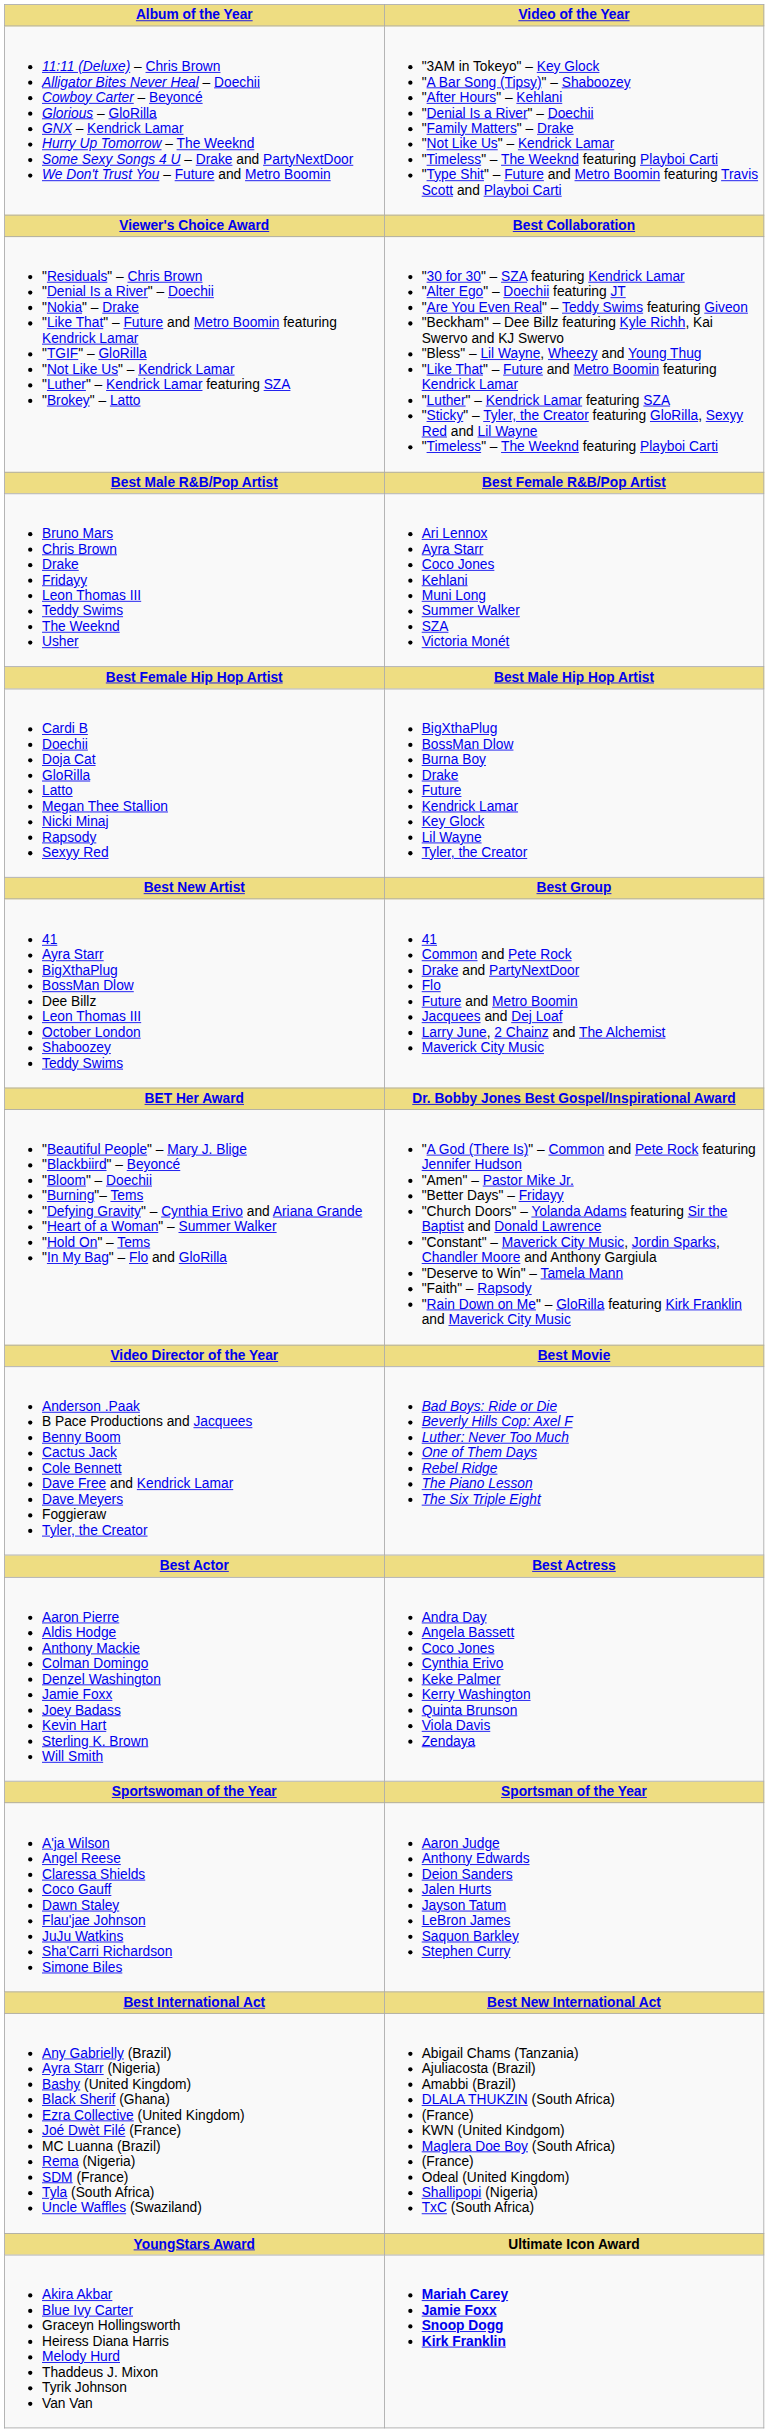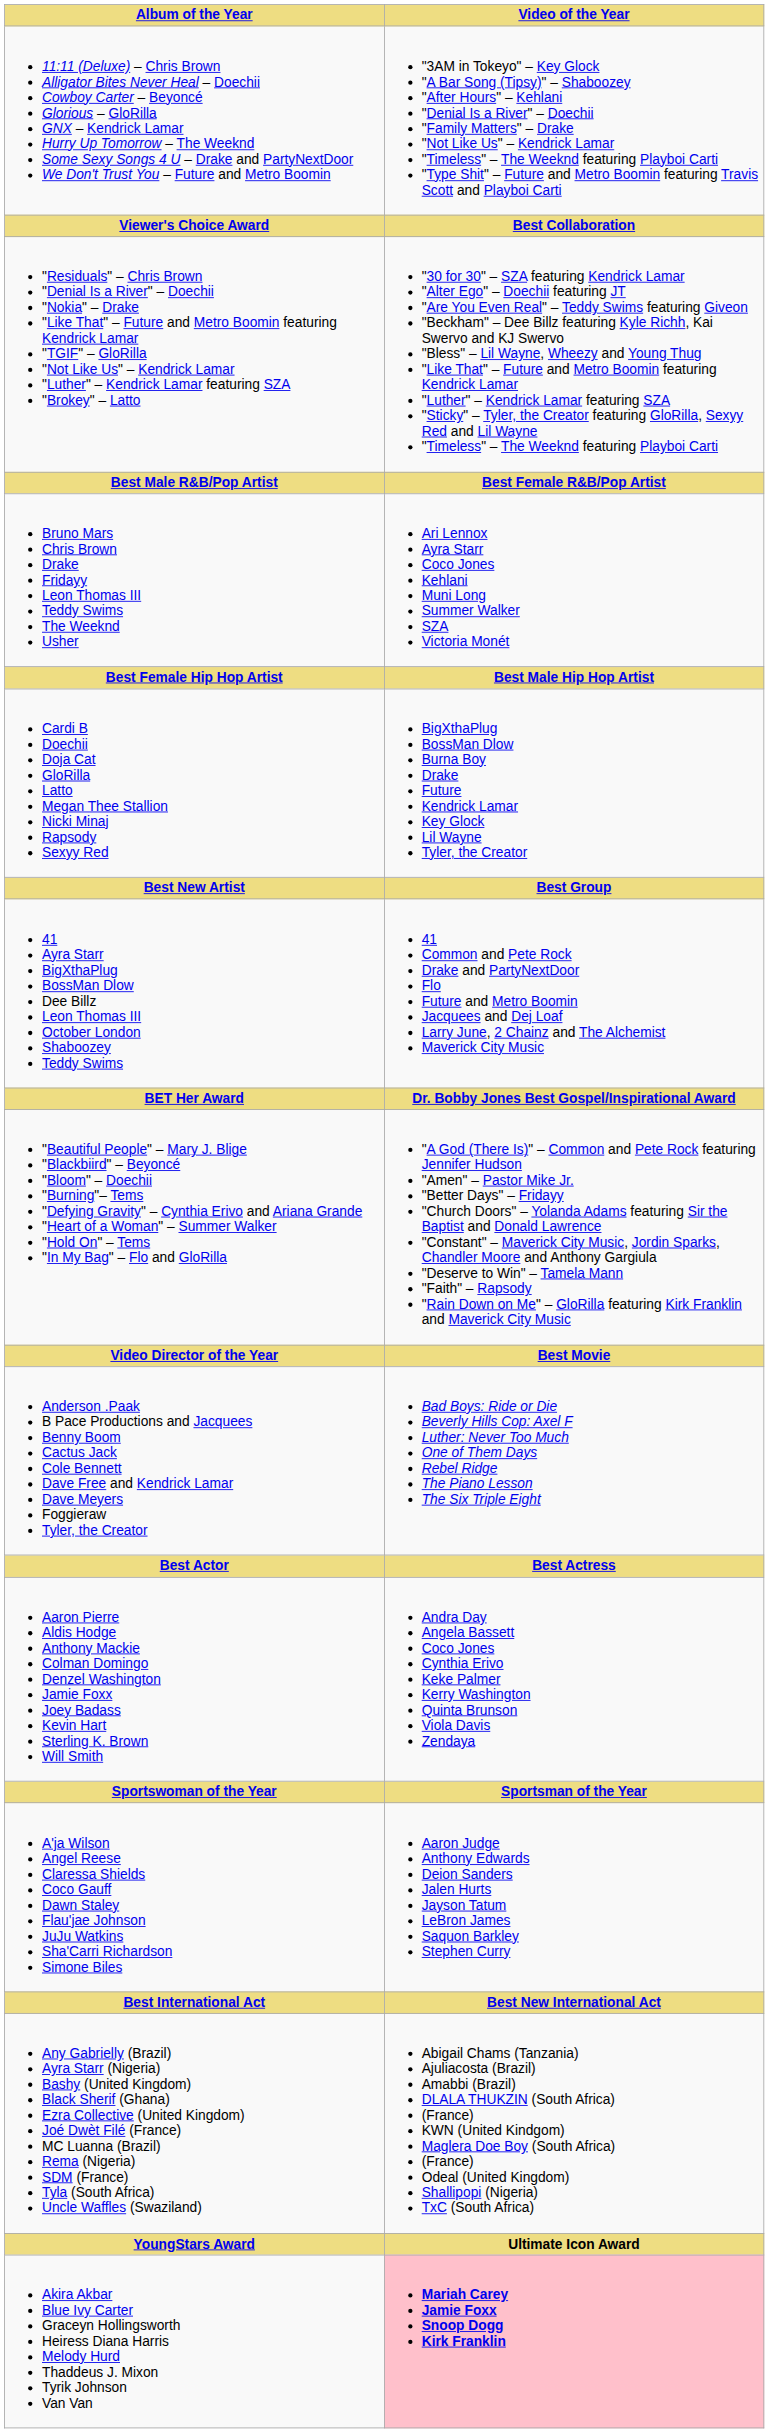(574, 2318) no background -> (574, 2318) pink background
